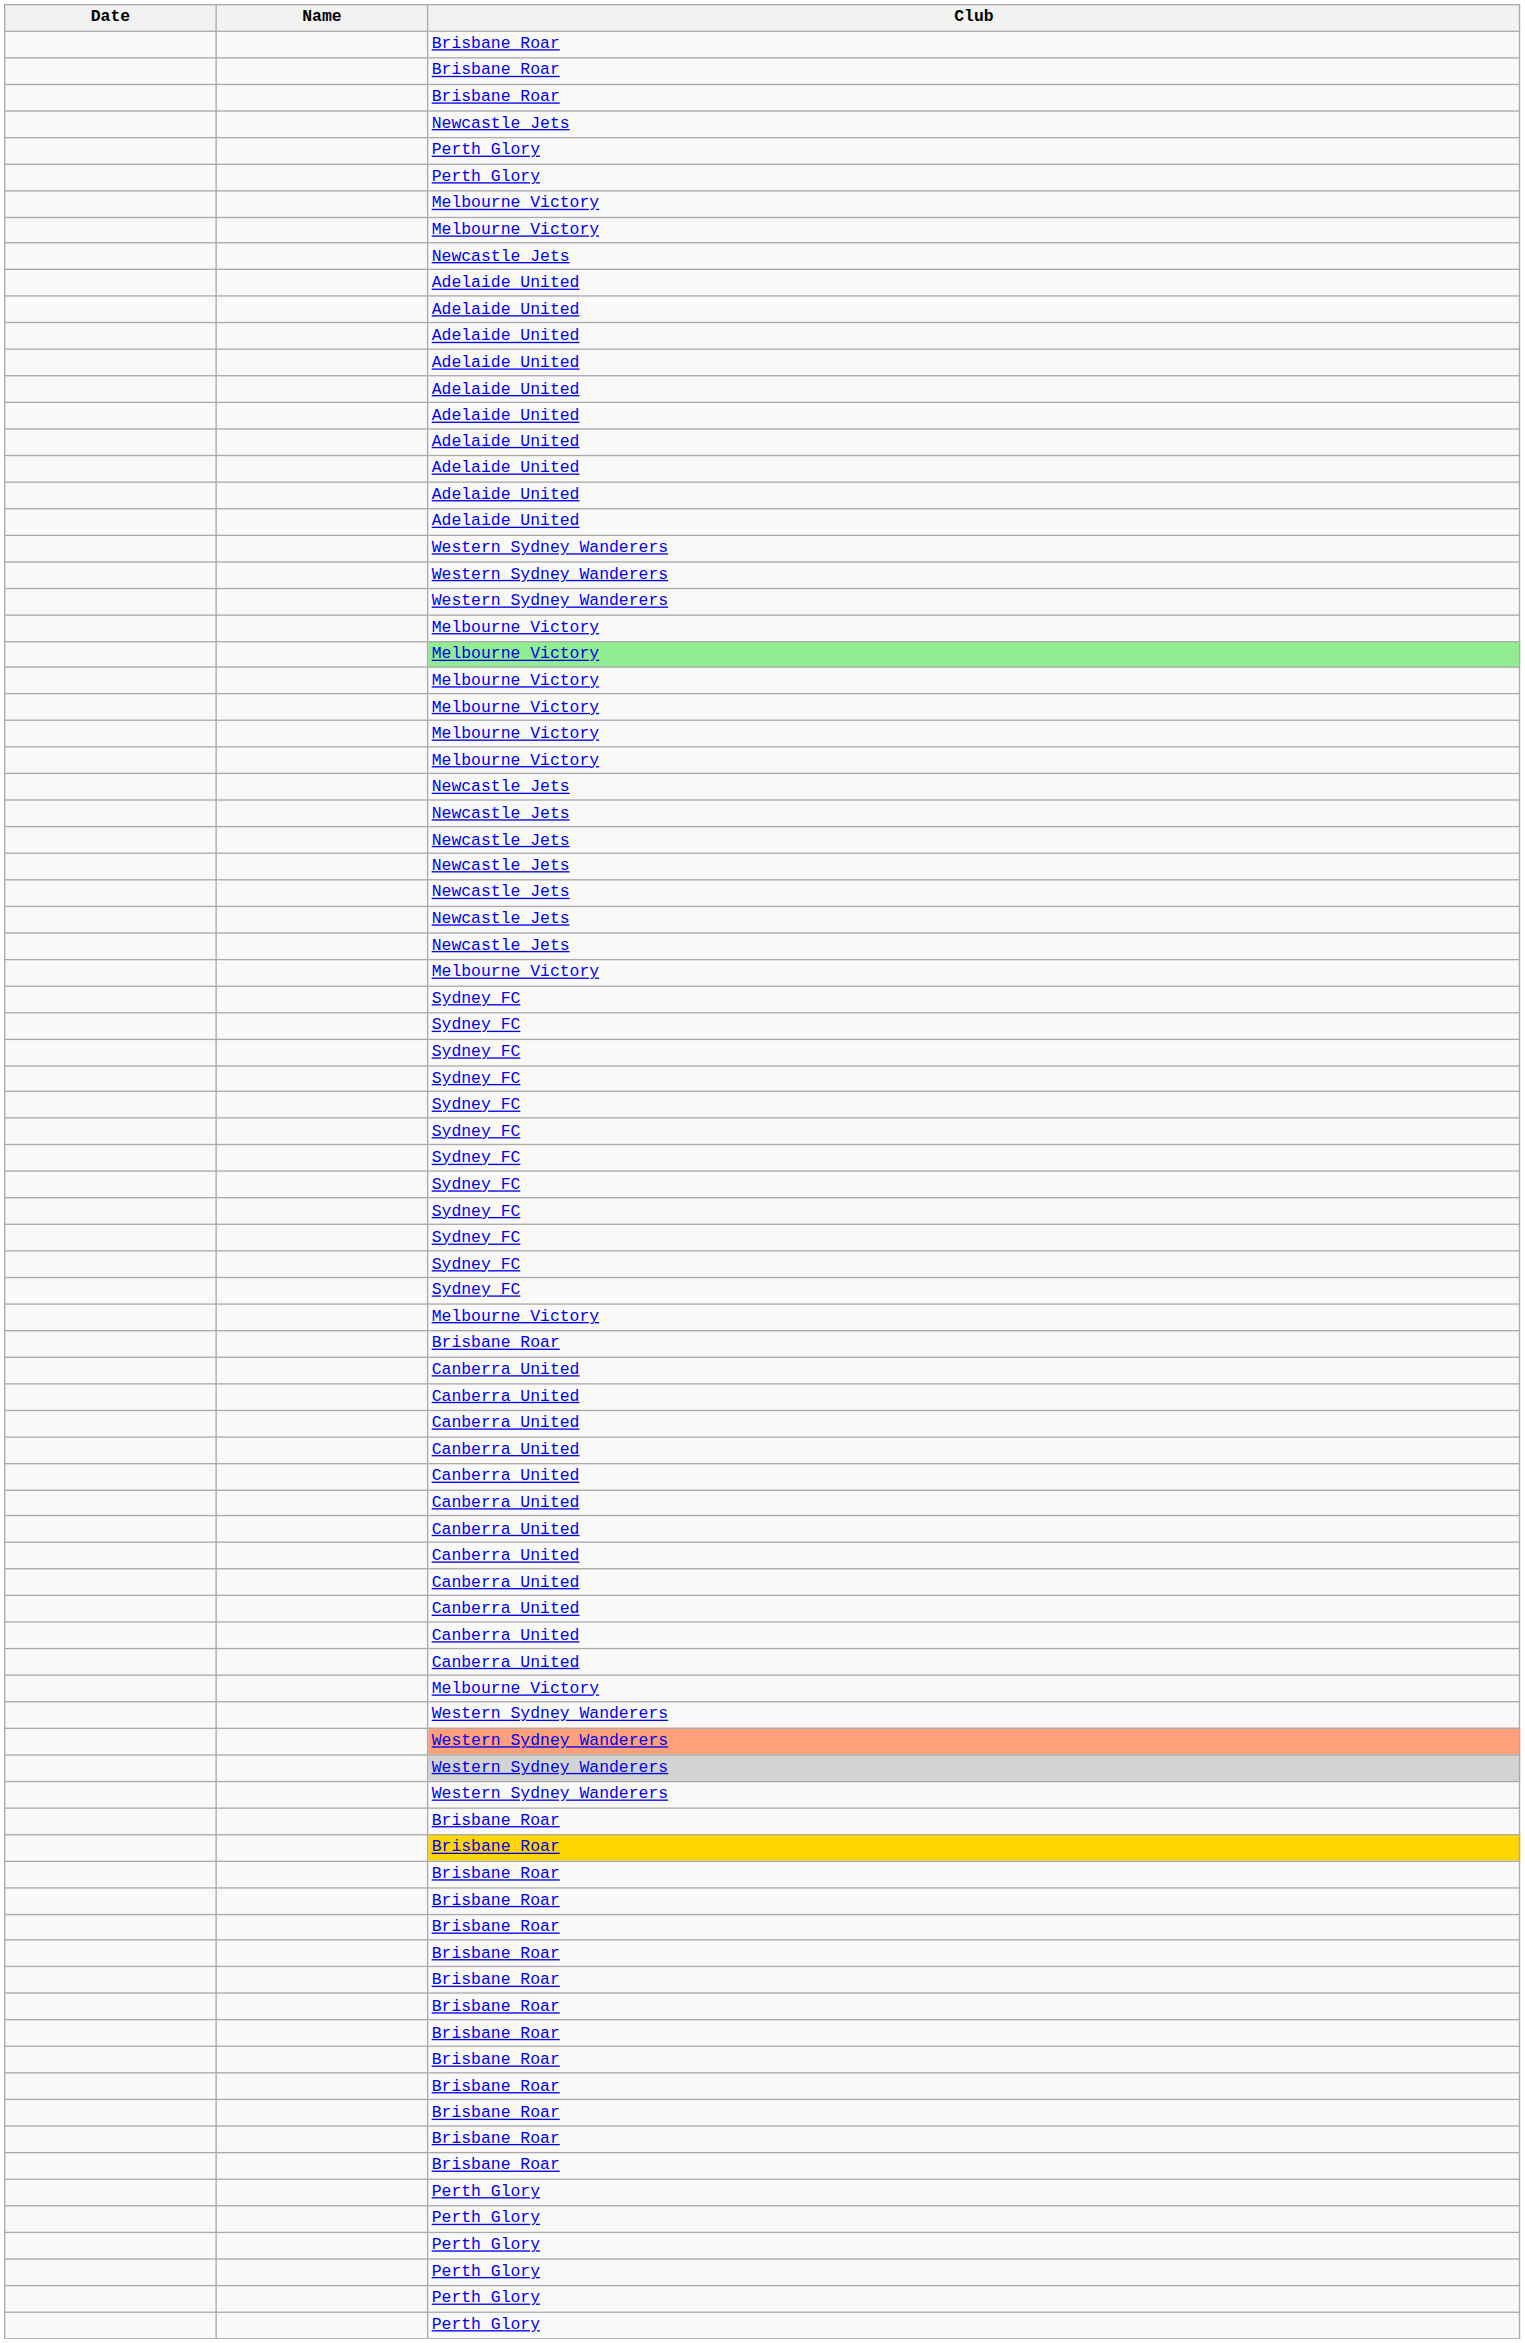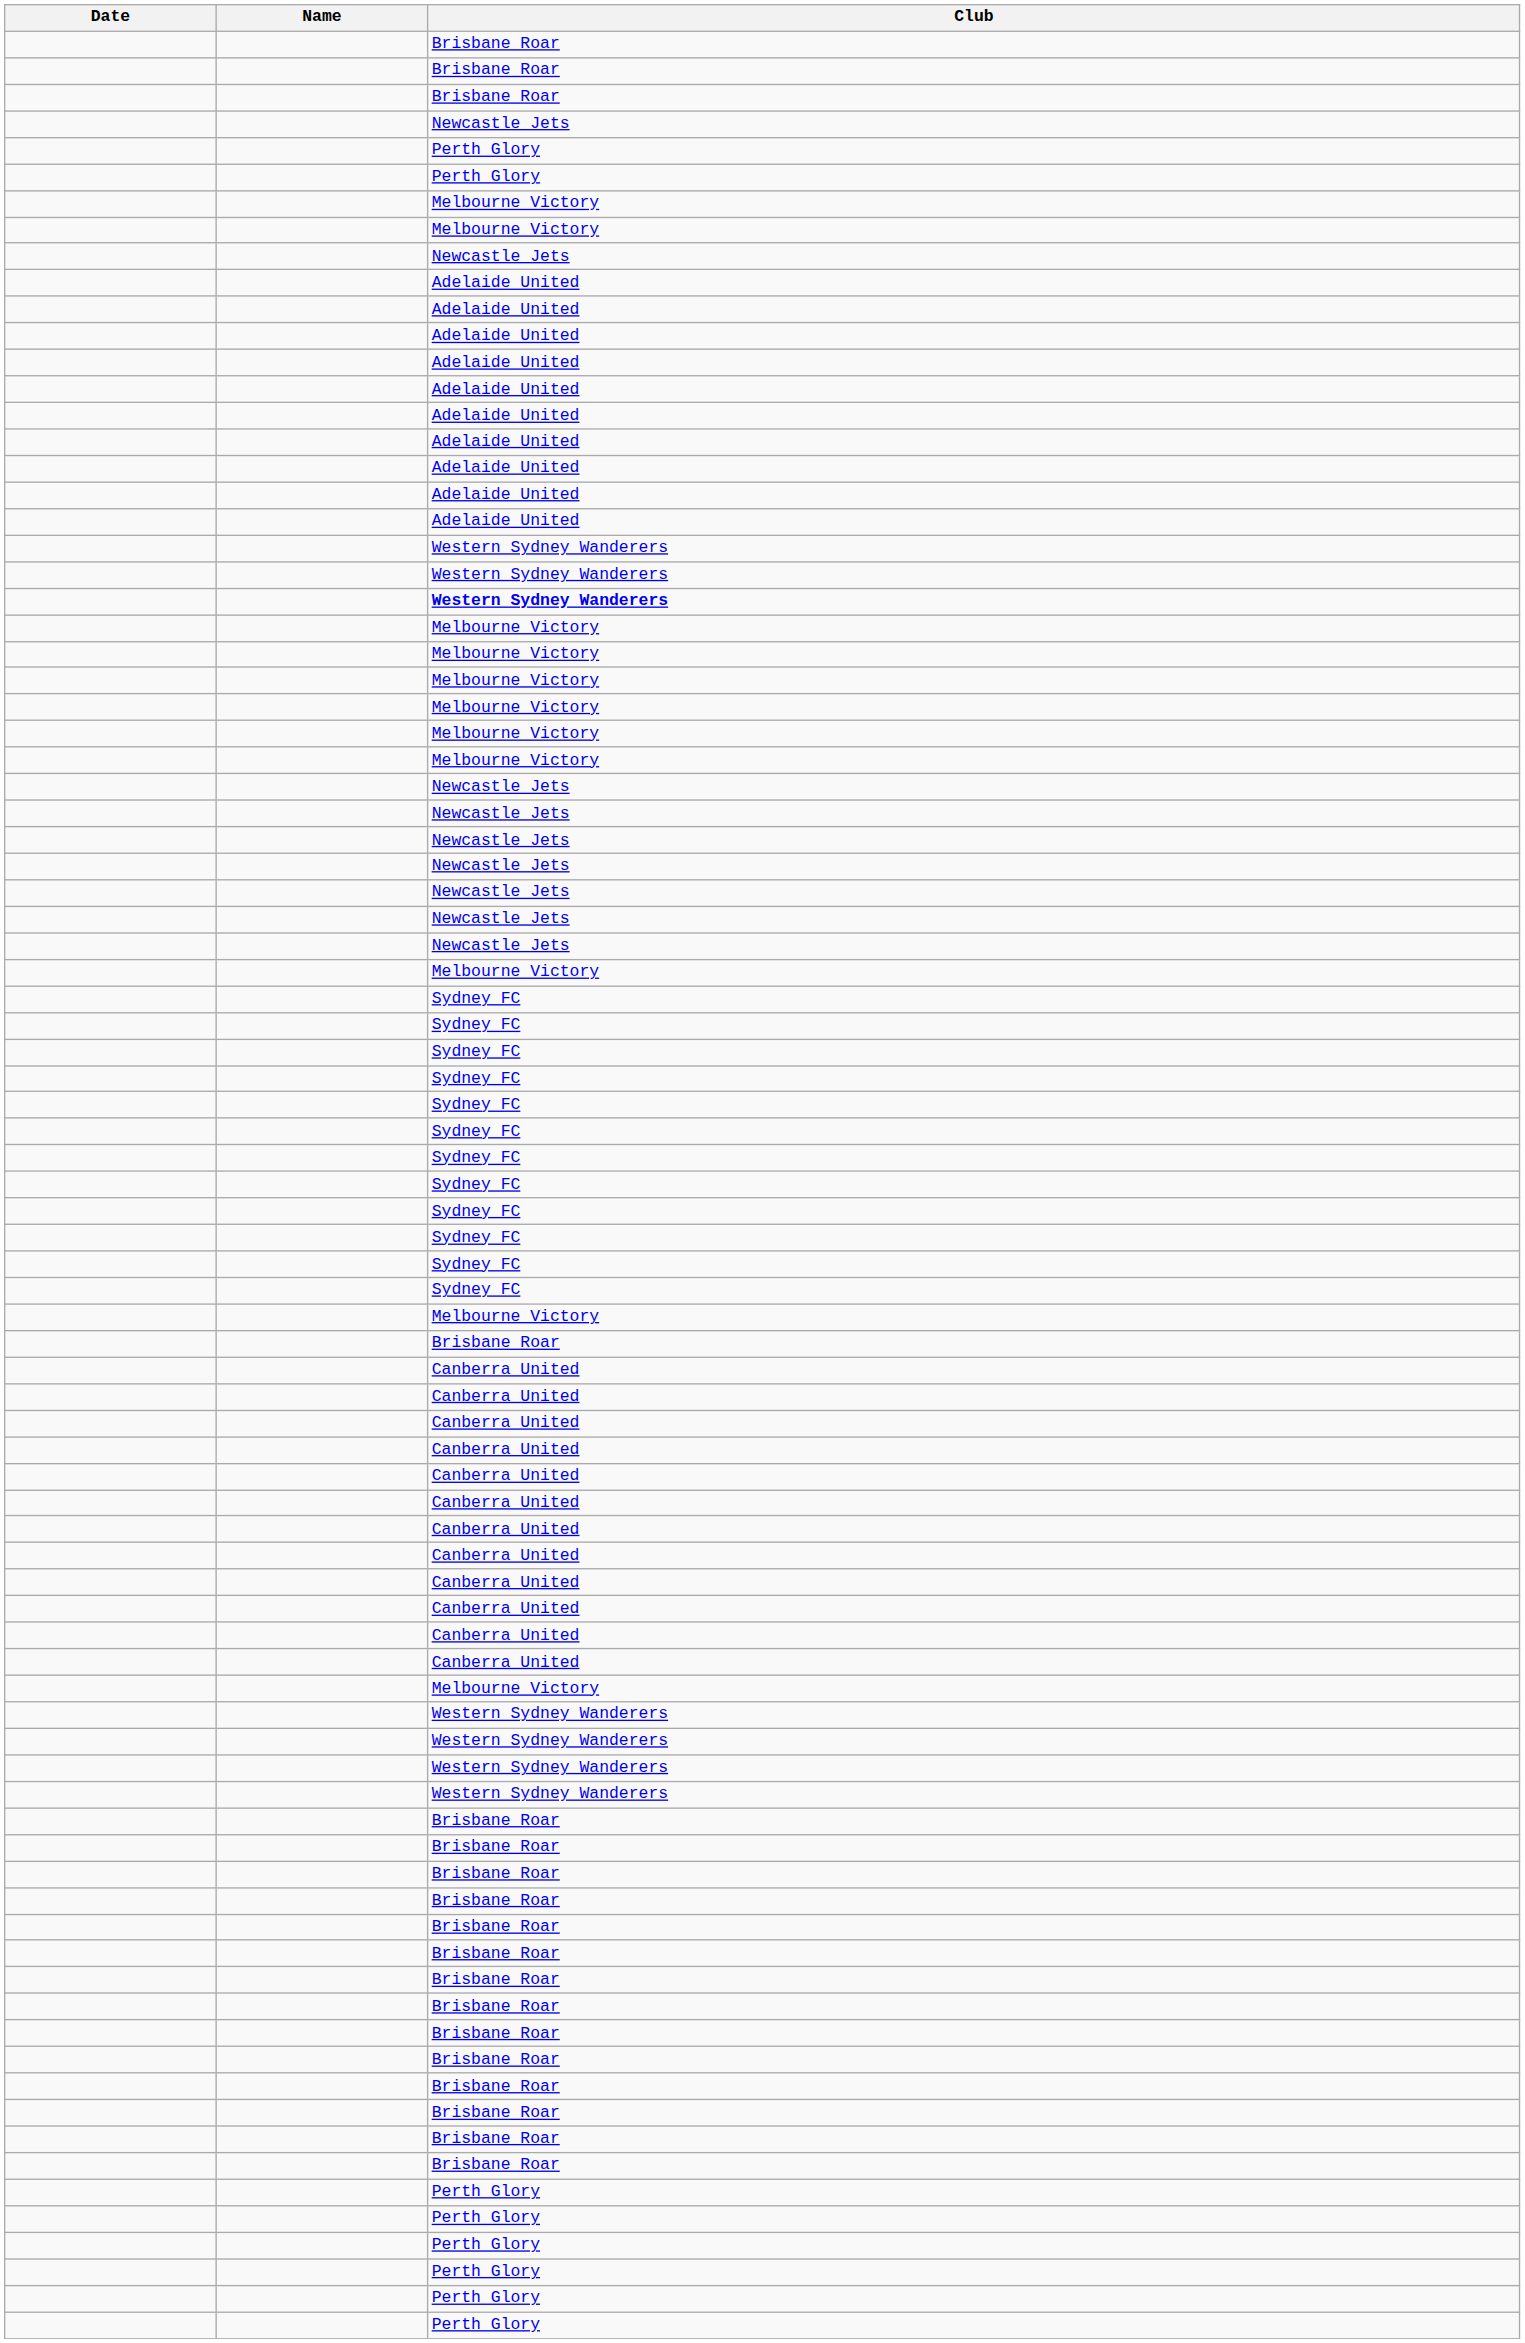(550, 602) normal -> (550, 602) bold
(515, 655) lightgreen background -> (515, 655) no background
(550, 1742) lightsalmon background -> (550, 1742) no background
(550, 1768) lightgrey background -> (550, 1768) no background
(496, 1848) gold background -> (496, 1848) no background
